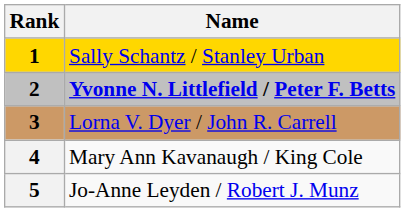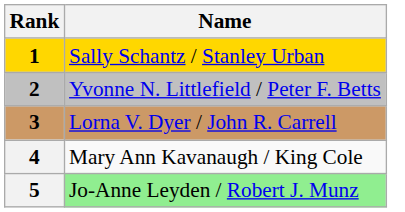(232, 88) bold -> (225, 88) normal
(214, 190) no background -> (214, 190) lightgreen background
